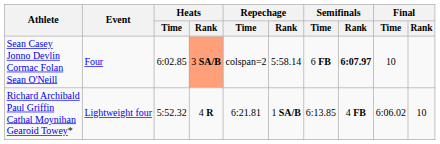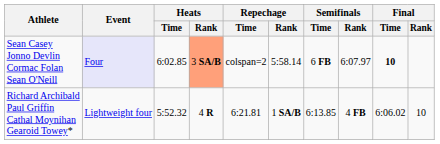(94, 62) no background -> (94, 62) lavender background
(356, 62) bold -> (356, 62) normal
(391, 62) normal -> (390, 62) bold
